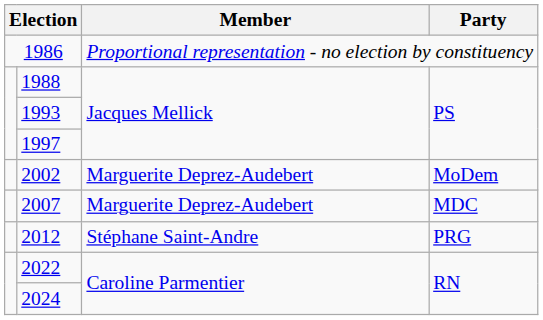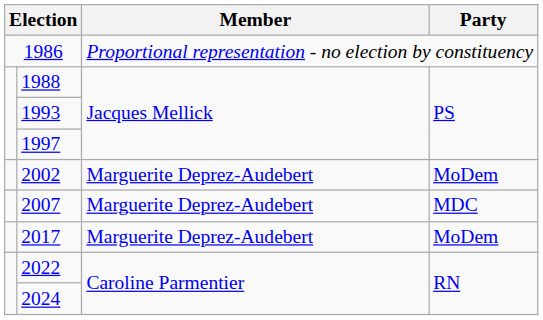- row: (41, 236)
+ row: (41, 236)
